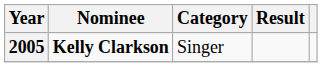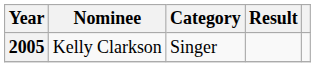(111, 47) bold -> (107, 47) normal
